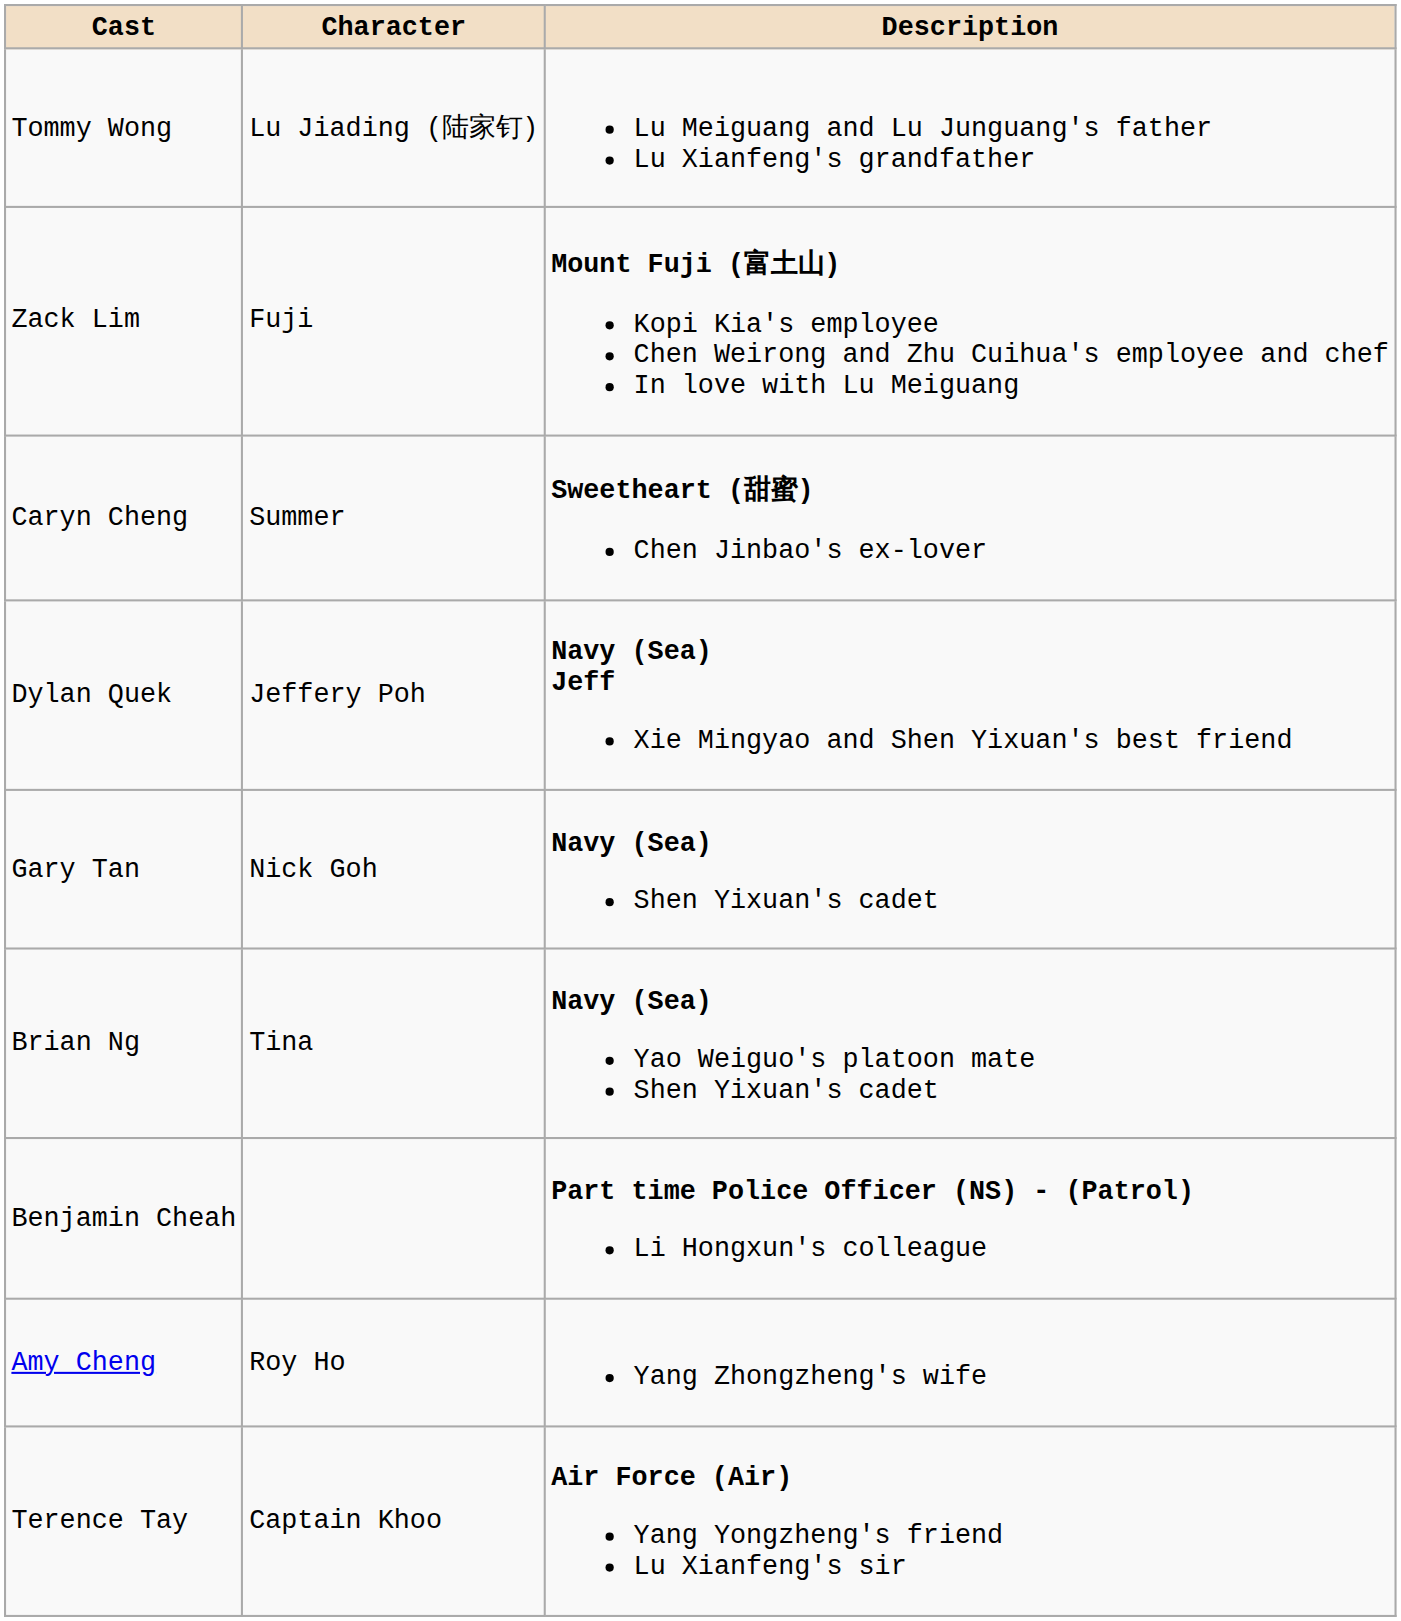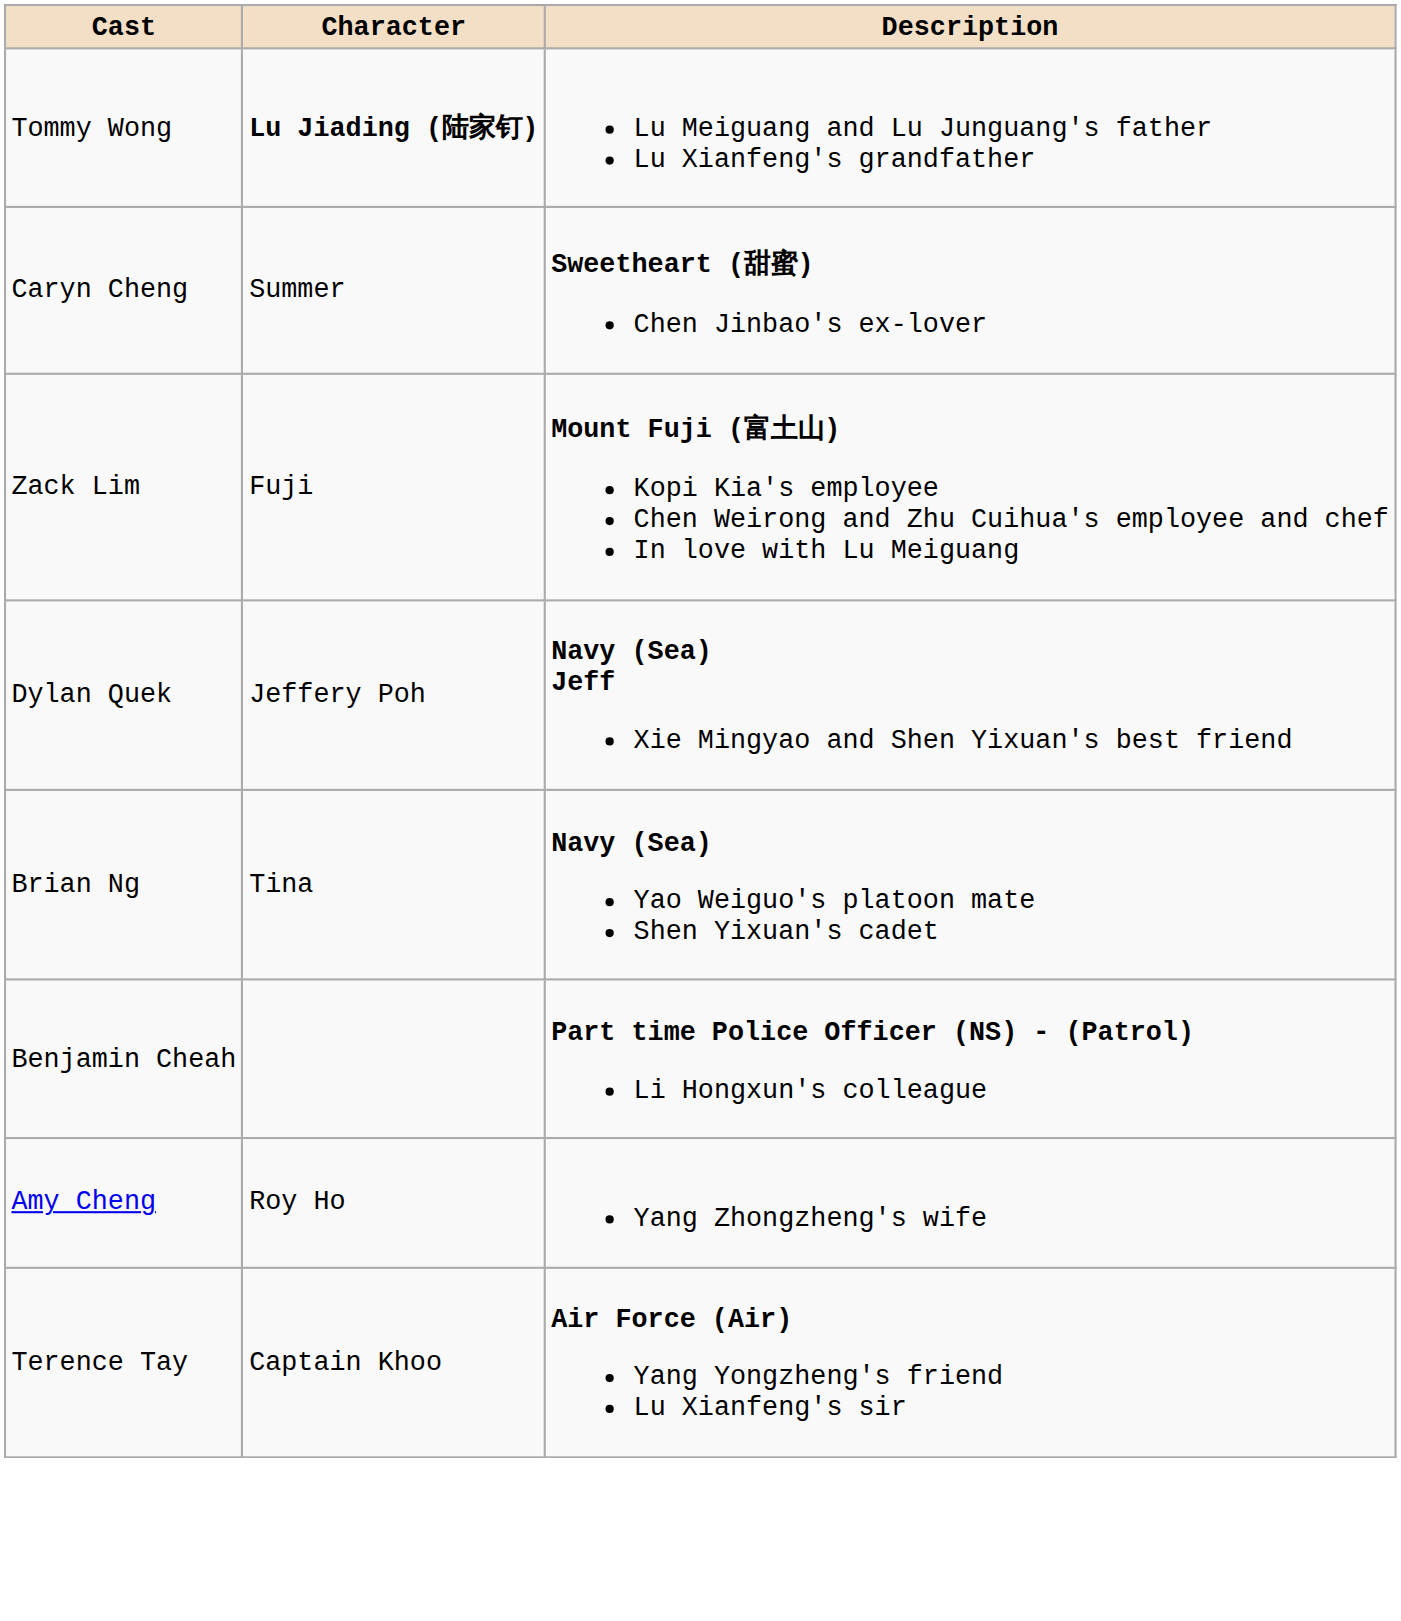(394, 129) normal -> (394, 129) bold
rows swapped: (76, 321) <-> (100, 517)
- row: (76, 869)
